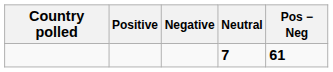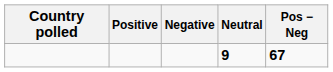(225, 55) 7 -> (225, 55) 9
(277, 55) 61 -> (277, 55) 67
